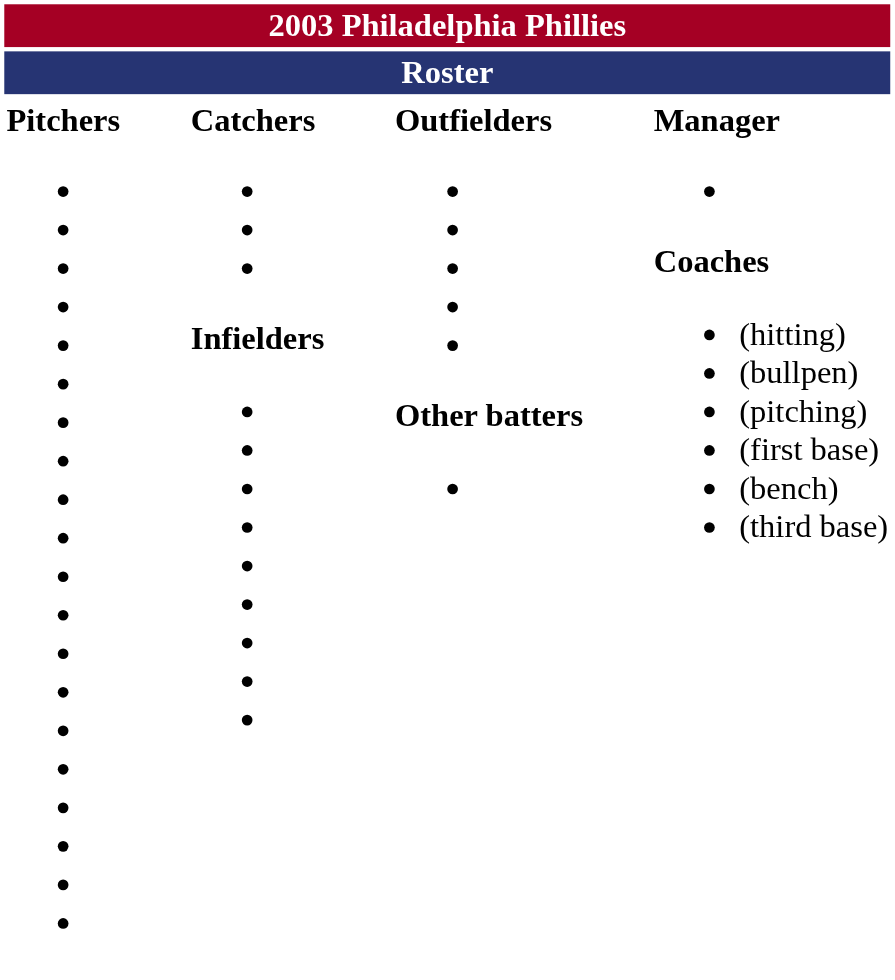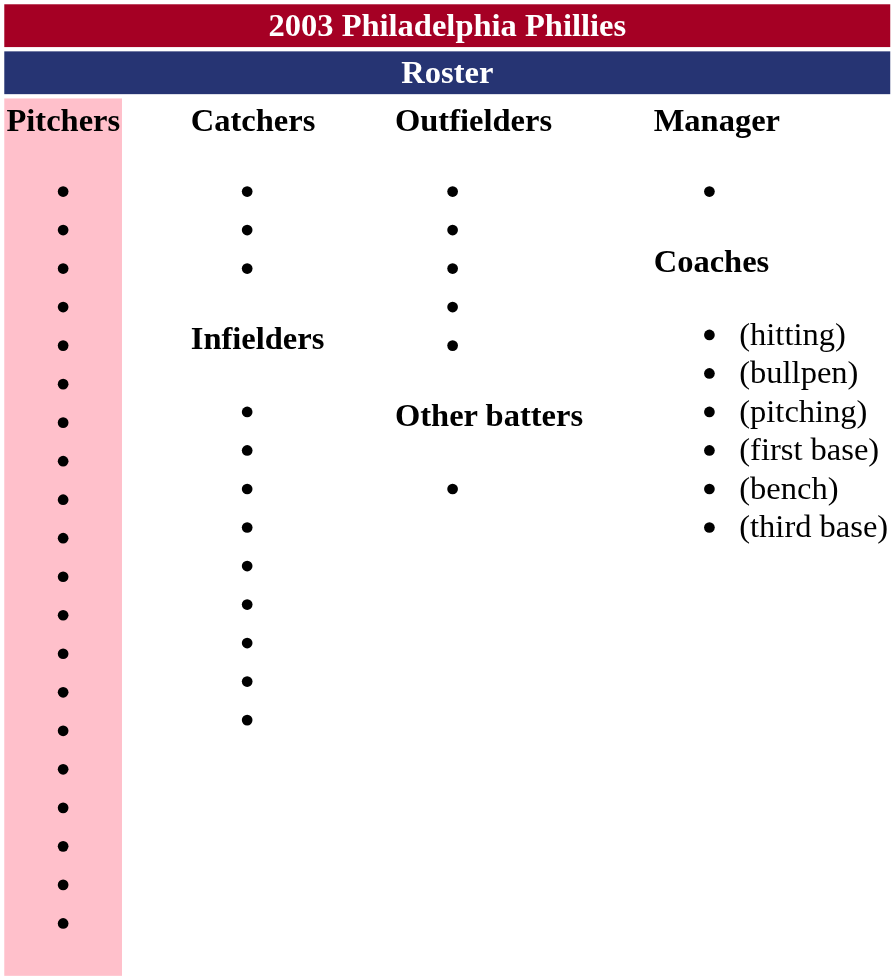(63, 521) no background -> (63, 521) pink background
